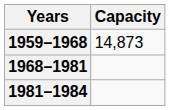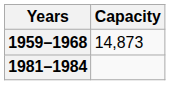- row: (48, 67)
